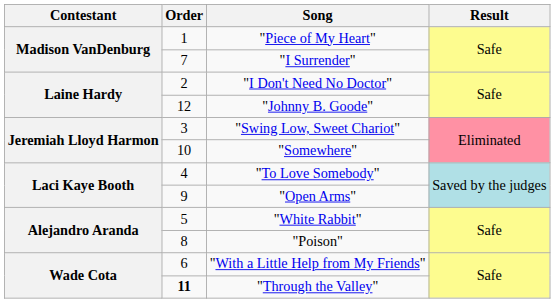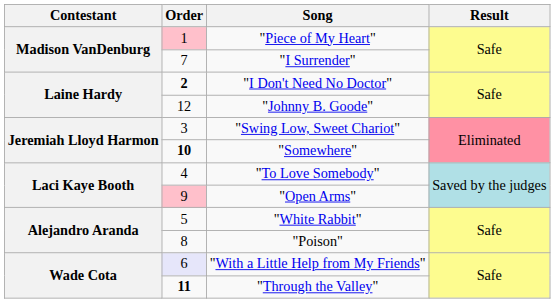(184, 38) no background -> (184, 38) pink background
(184, 83) normal -> (184, 83) bold
(184, 151) normal -> (184, 151) bold
(184, 196) no background -> (184, 196) pink background
(184, 264) no background -> (184, 264) lavender background
